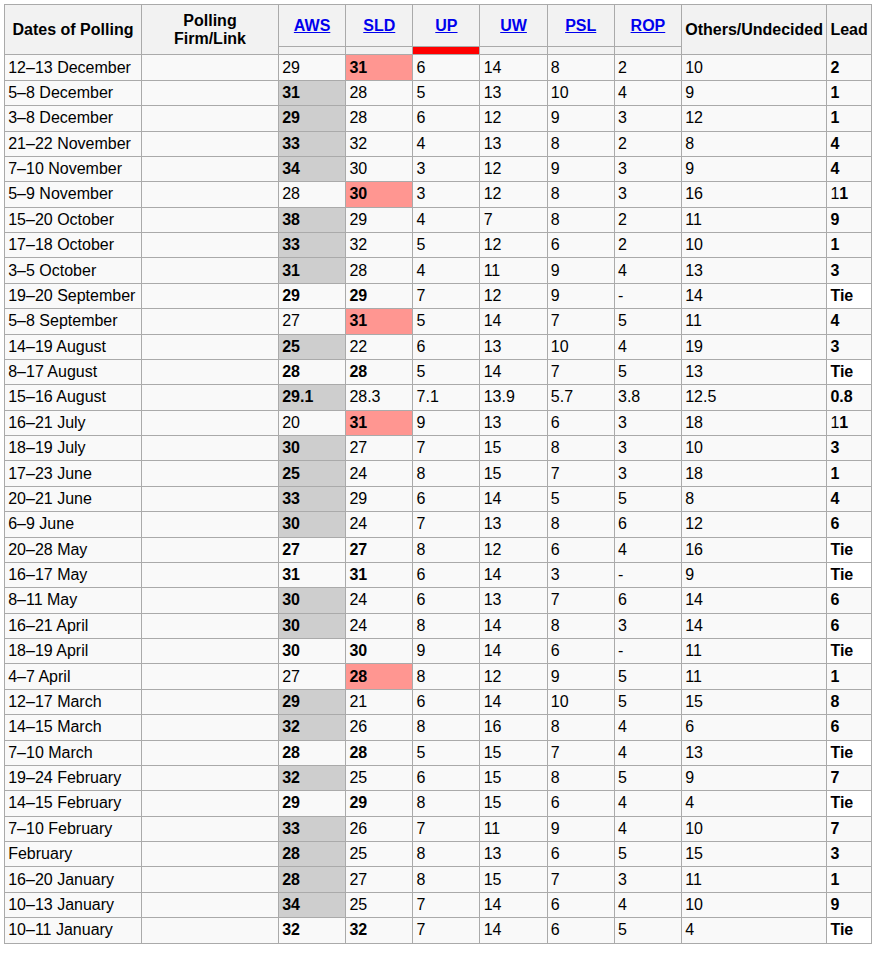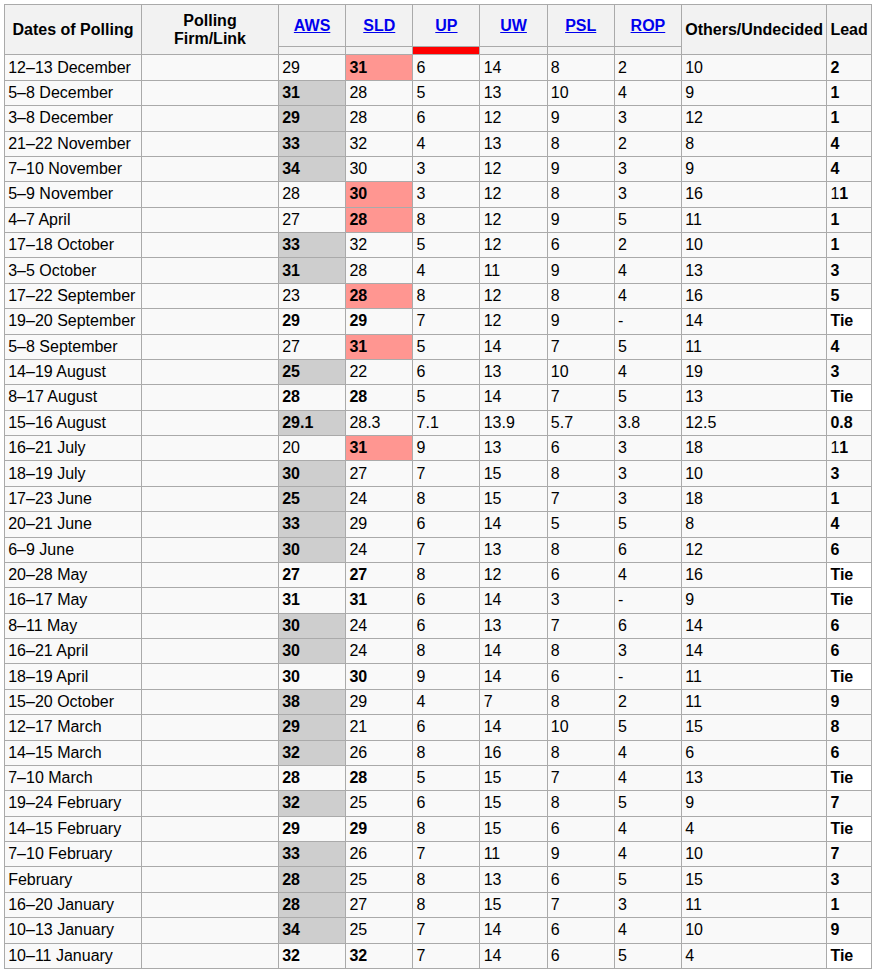rows swapped: (61, 219) <-> (39, 676)
+ row: (72, 295)
